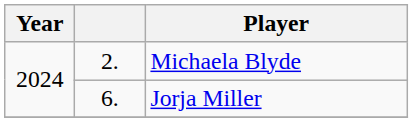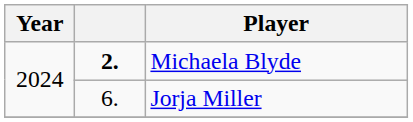(110, 60) normal -> (110, 60) bold
